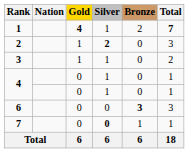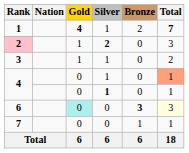(18, 44) no background -> (18, 44) pink background
(171, 76) no background -> (171, 76) lightsalmon background
(107, 92) normal -> (107, 92) bold
(79, 108) no background -> (79, 108) paleturquoise background
(171, 108) no background -> (171, 108) lightyellow background
(107, 124) bold -> (107, 124) normal
